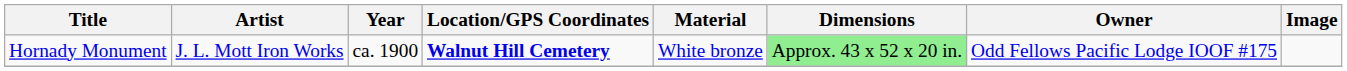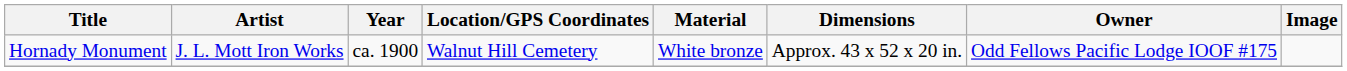(518, 50) bold -> (512, 50) normal
(867, 50) lightgreen background -> (867, 50) no background
